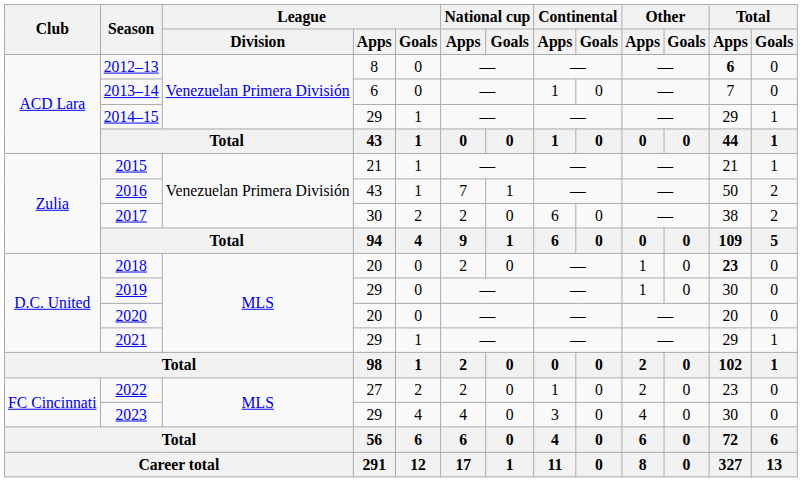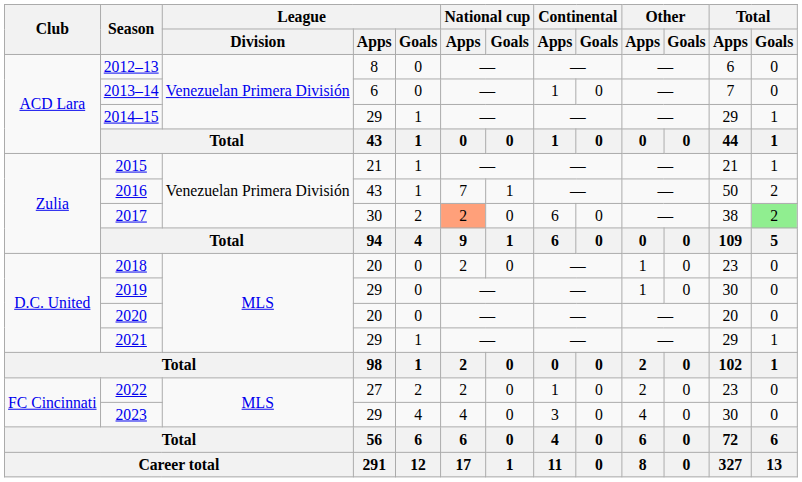(730, 66) bold -> (730, 66) normal
(463, 215) no background -> (463, 215) lightsalmon background
(774, 215) no background -> (774, 215) lightgreen background
(730, 265) bold -> (730, 265) normal
